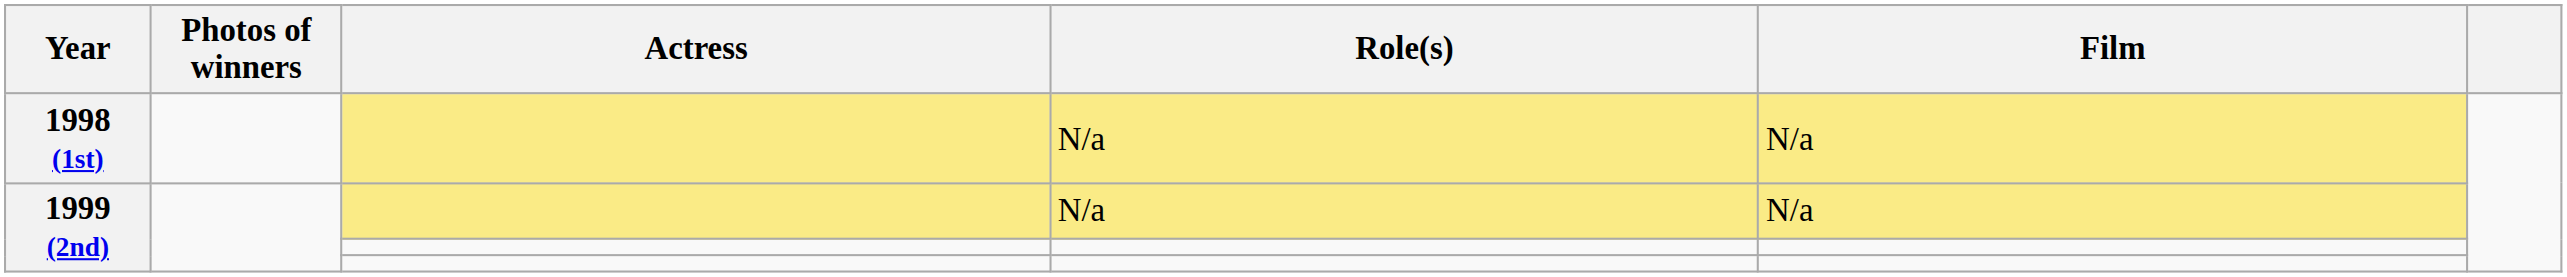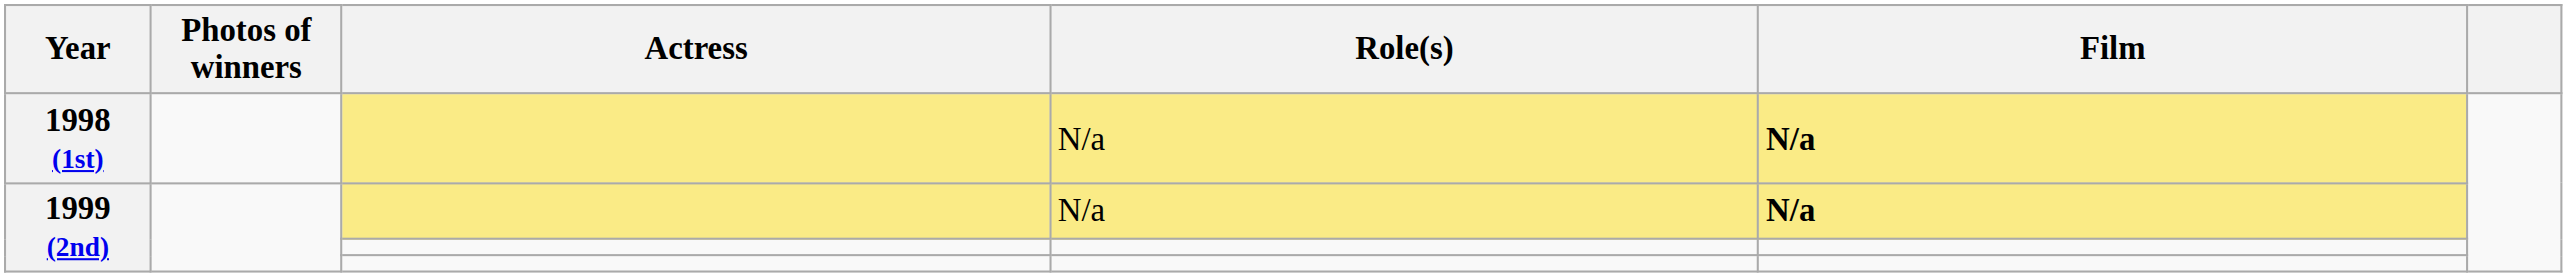(1790, 137) normal -> (1791, 137) bold
(1790, 210) normal -> (1791, 210) bold
